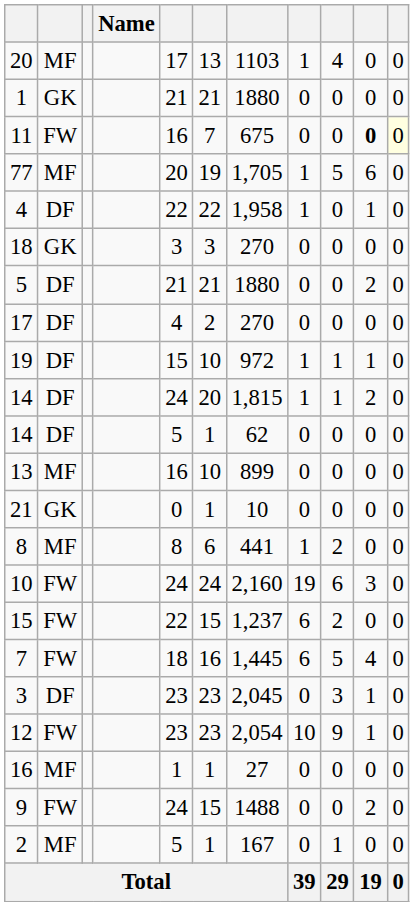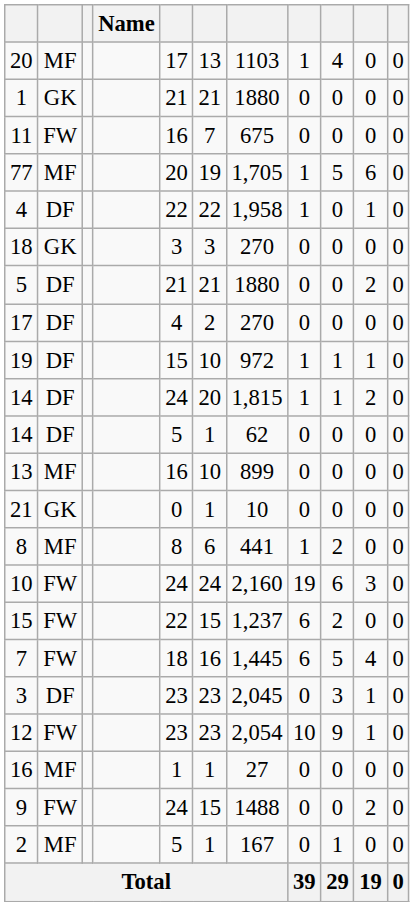(371, 135) bold -> (371, 135) normal
(398, 135) lightyellow background -> (398, 135) no background
